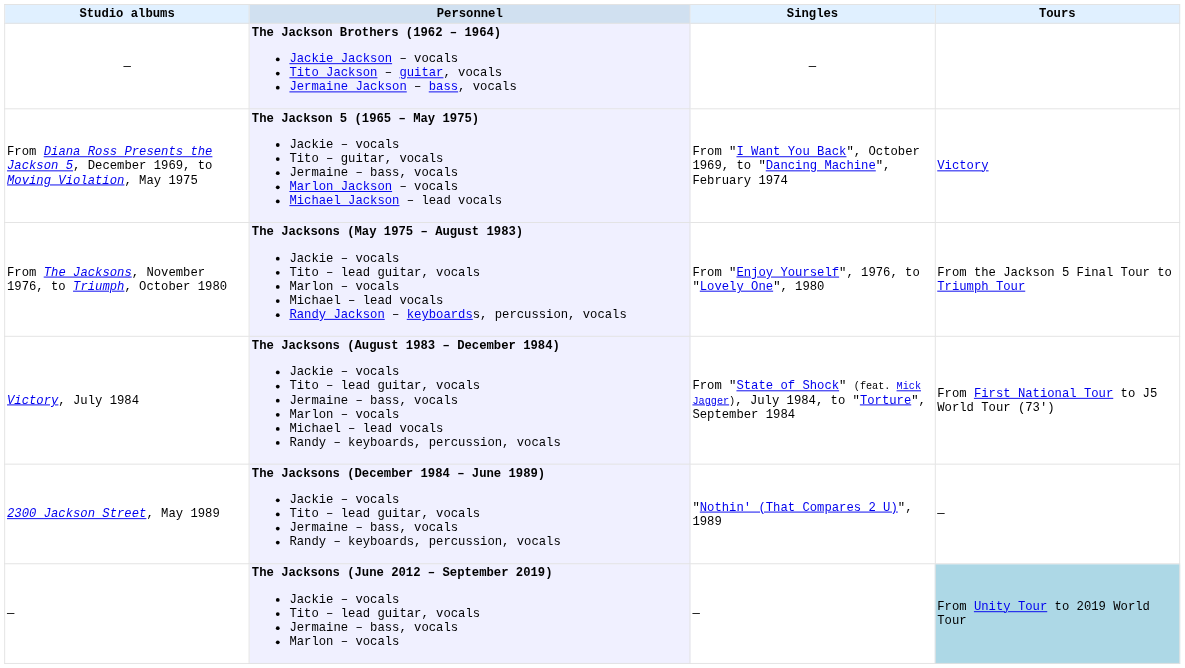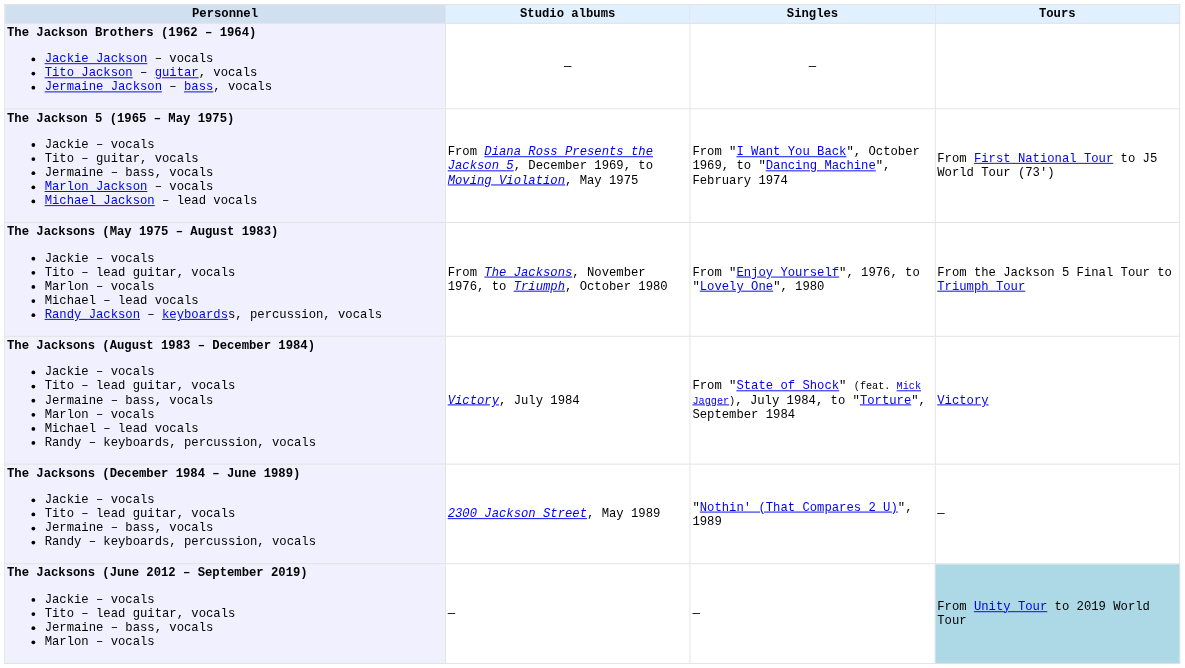columns swapped: (470, 14) <-> (127, 14)
(963, 166) Victory -> (1047, 166) From First National Tour to J5 World Tour (73')
(1047, 400) From First National Tour to J5 World Tour (73') -> (963, 400) Victory
